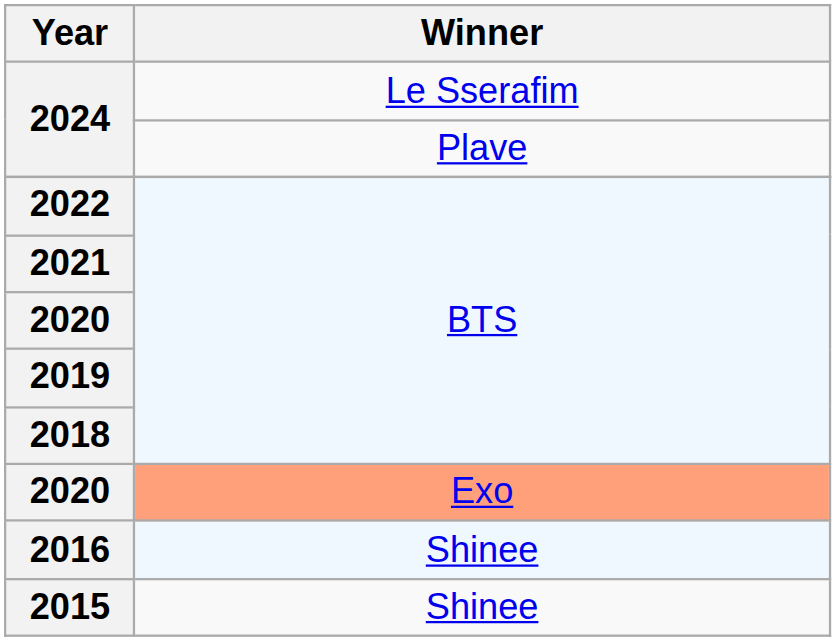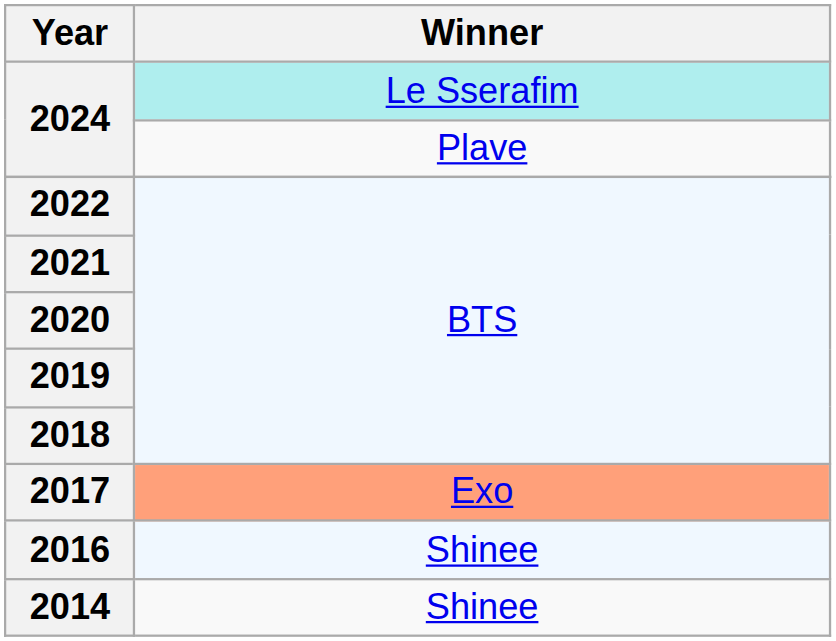(482, 90) no background -> (482, 90) paleturquoise background
(70, 491) 2020 -> (70, 491) 2017
(70, 606) 2015 -> (70, 606) 2014
